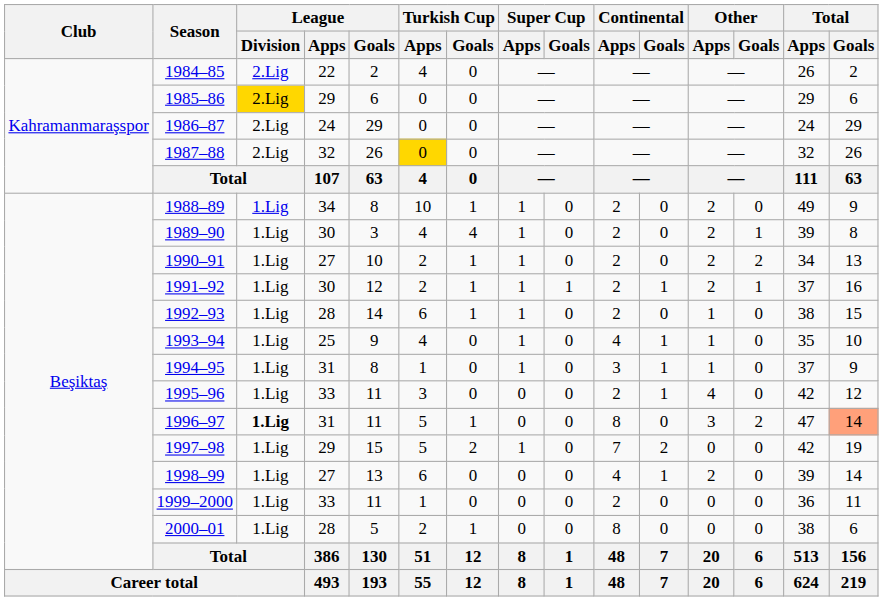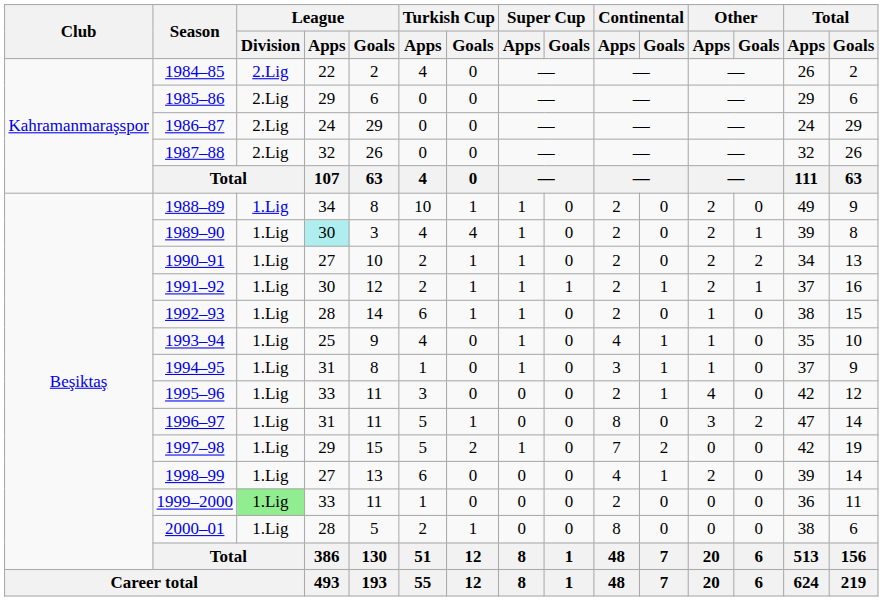(270, 98) gold background -> (270, 98) no background
(423, 152) gold background -> (423, 152) no background
(327, 233) no background -> (327, 233) paleturquoise background
(270, 421) bold -> (270, 421) normal
(854, 421) lightsalmon background -> (854, 421) no background
(270, 502) no background -> (270, 502) lightgreen background
